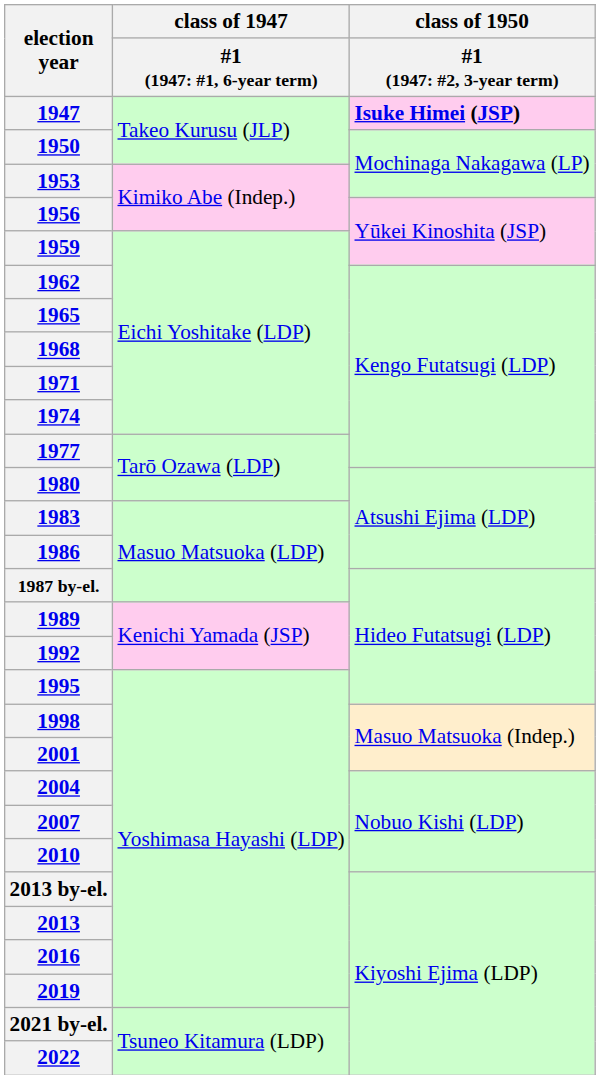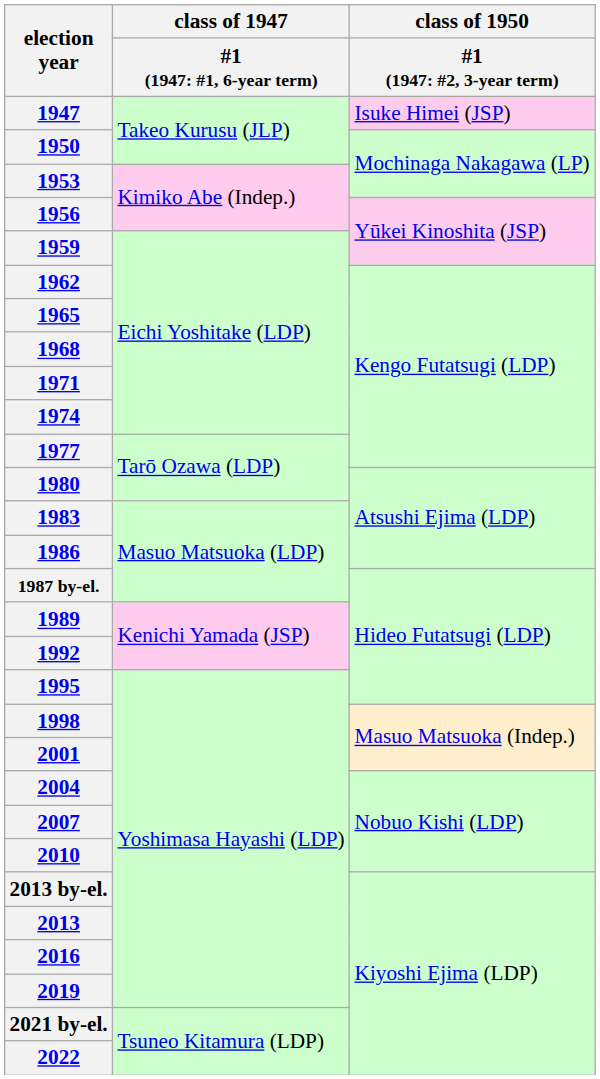(437, 112) bold -> (433, 112) normal
